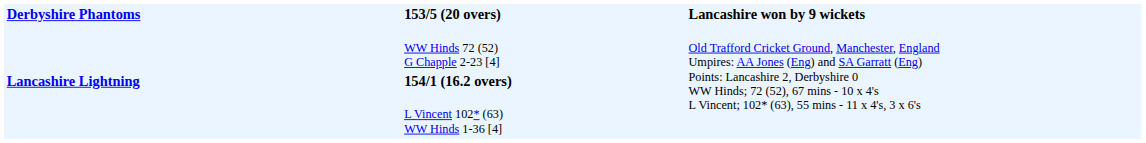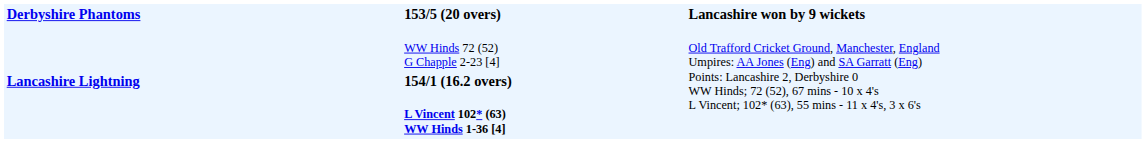(454, 121) normal -> (455, 121) bold
